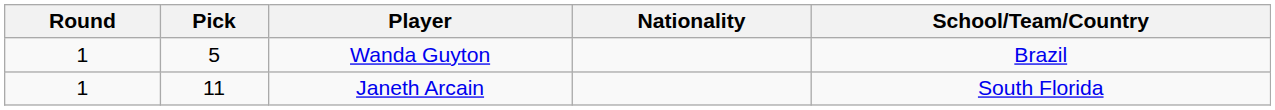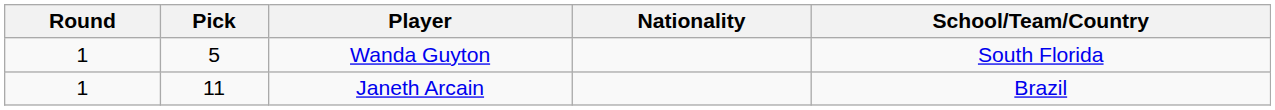(1041, 54) Brazil -> (1041, 54) South Florida
(1041, 88) South Florida -> (1041, 88) Brazil
